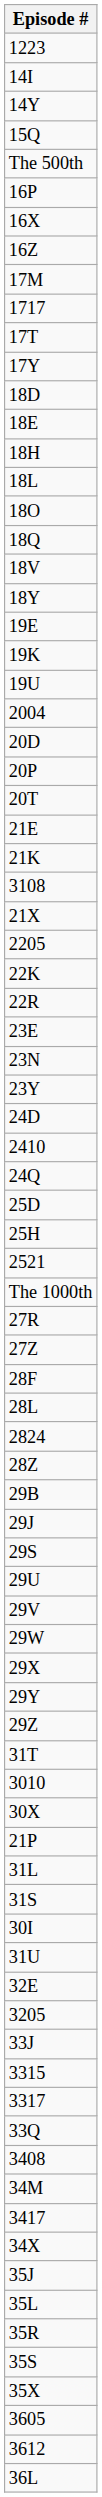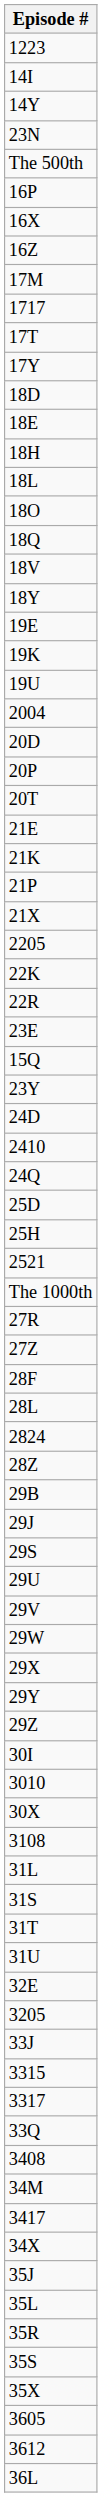(24, 134) 15Q -> (24, 134) 23N
(27, 886) 3108 -> (23, 886) 21P
(24, 1060) 23N -> (24, 1060) 15Q
(23, 1754) 31T -> (21, 1754) 30I
(23, 1841) 21P -> (27, 1841) 3108
(21, 1928) 30I -> (23, 1928) 31T
